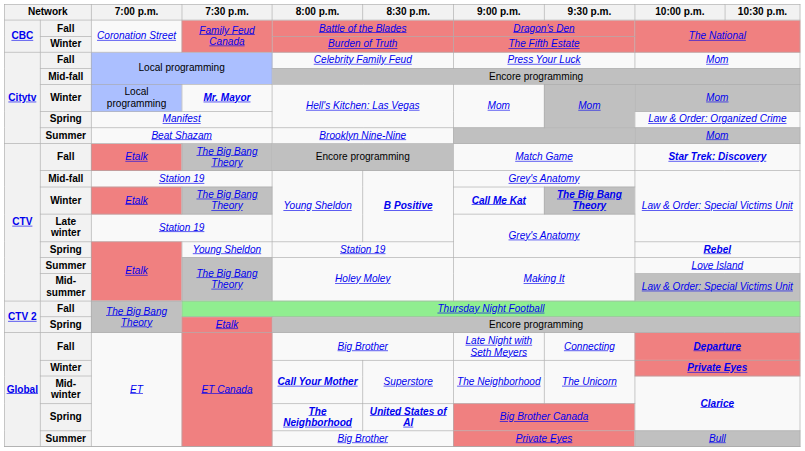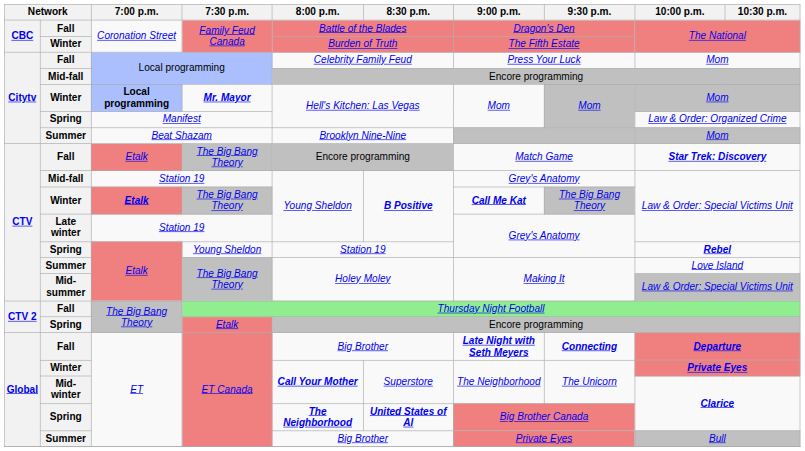(137, 98) normal -> (137, 98) bold
(137, 200) normal -> (137, 200) bold
(589, 200) bold -> (589, 200) normal
(499, 346) normal -> (499, 346) bold
(589, 346) normal -> (589, 346) bold
